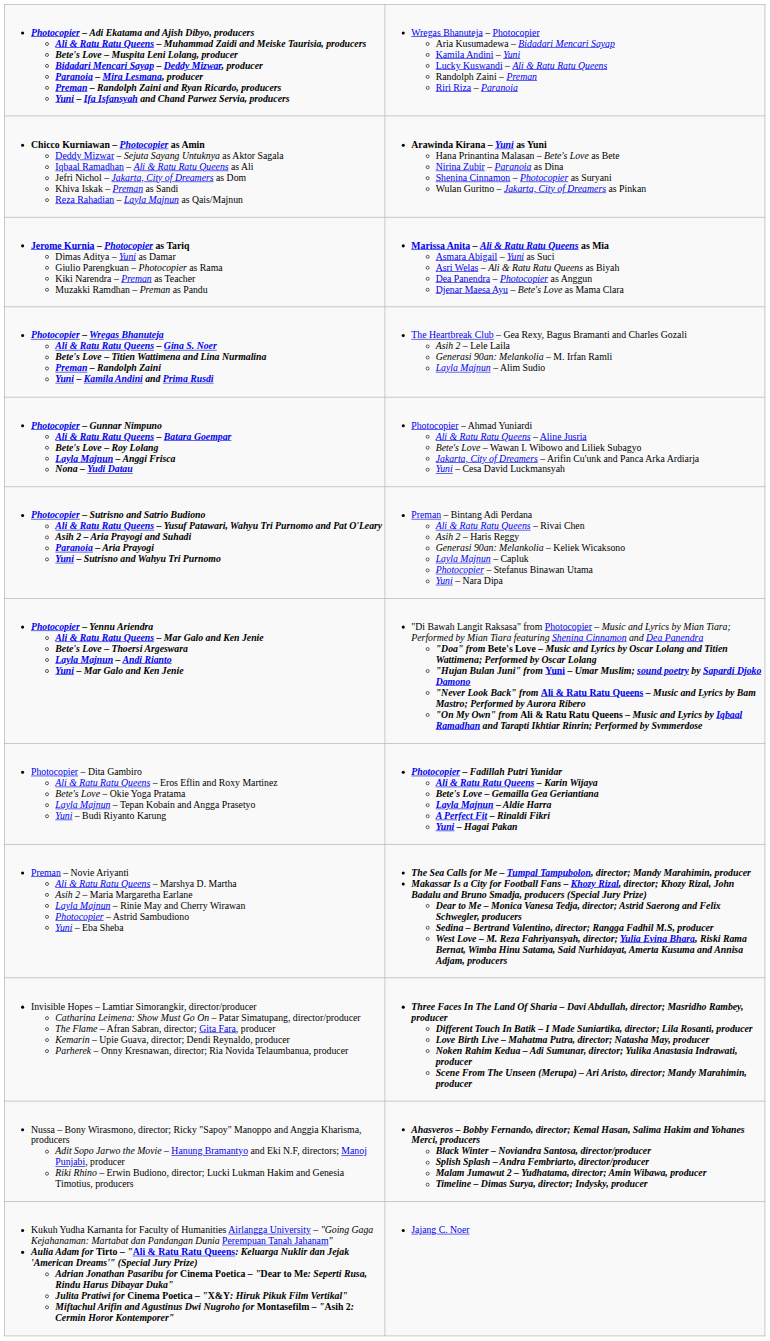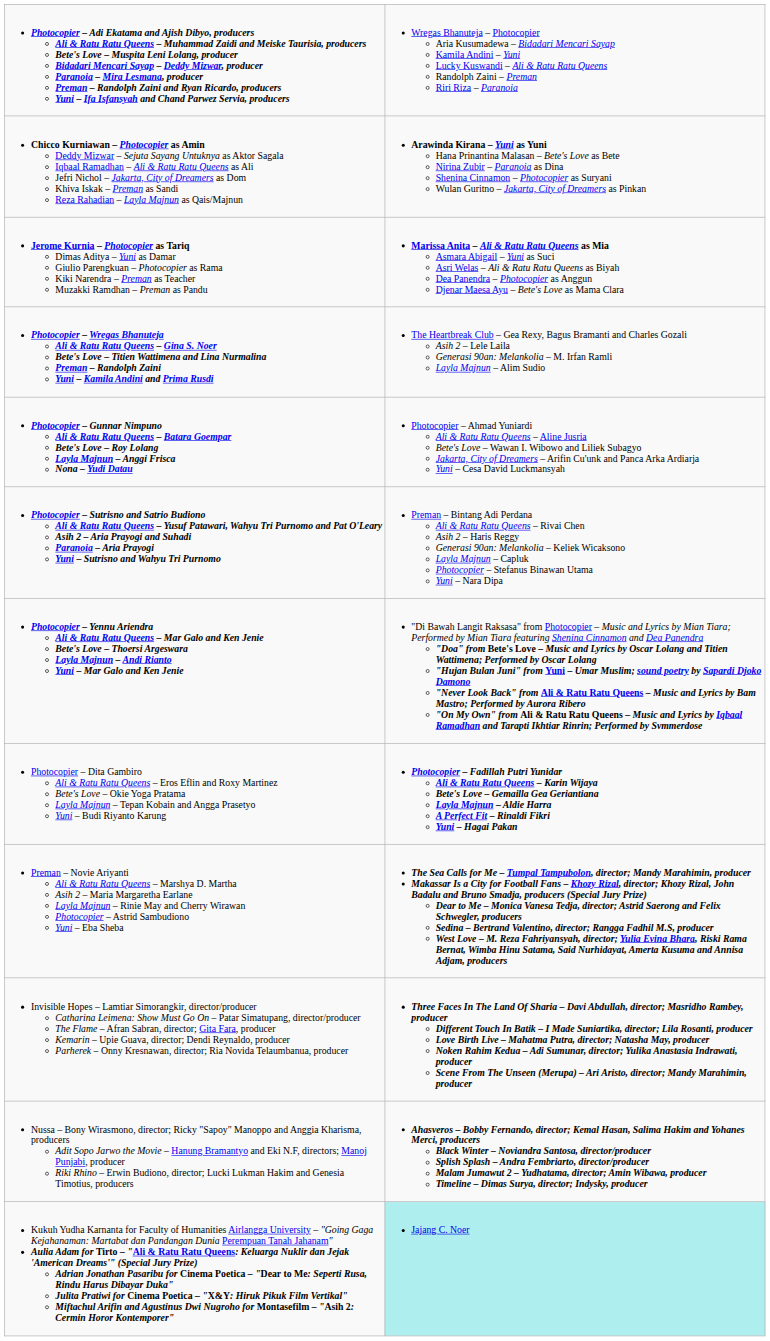(575, 1230) no background -> (575, 1230) paleturquoise background
